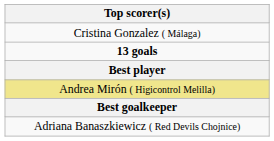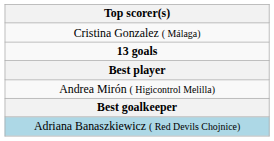(137, 88) khaki background -> (137, 88) no background
(137, 126) no background -> (137, 126) lightblue background
